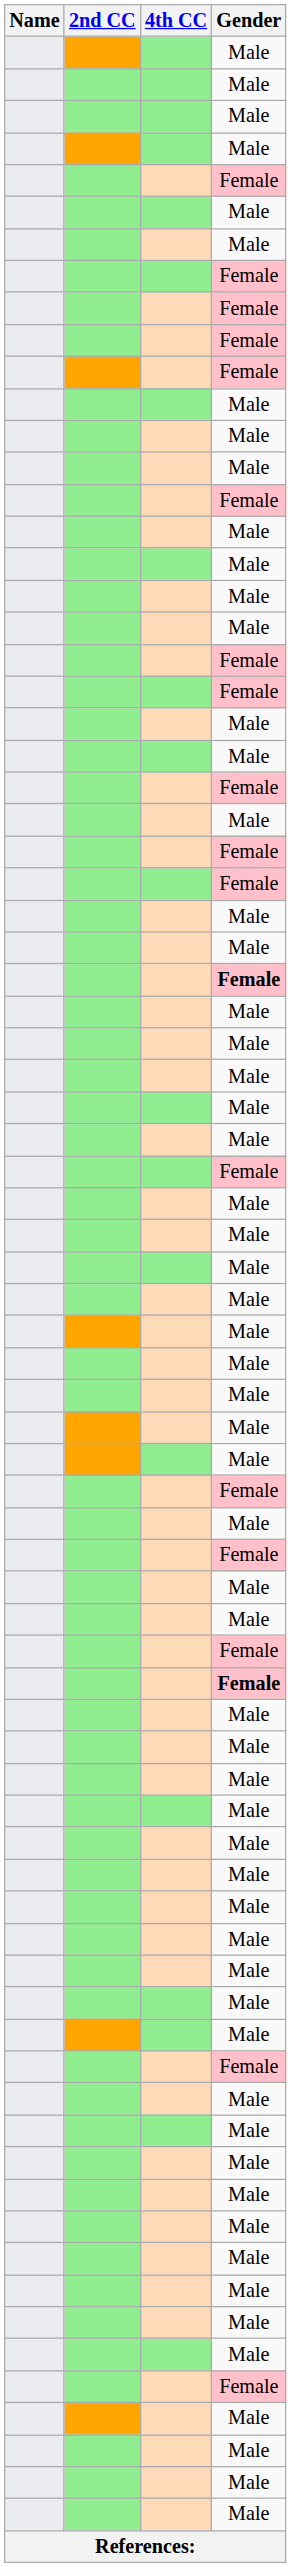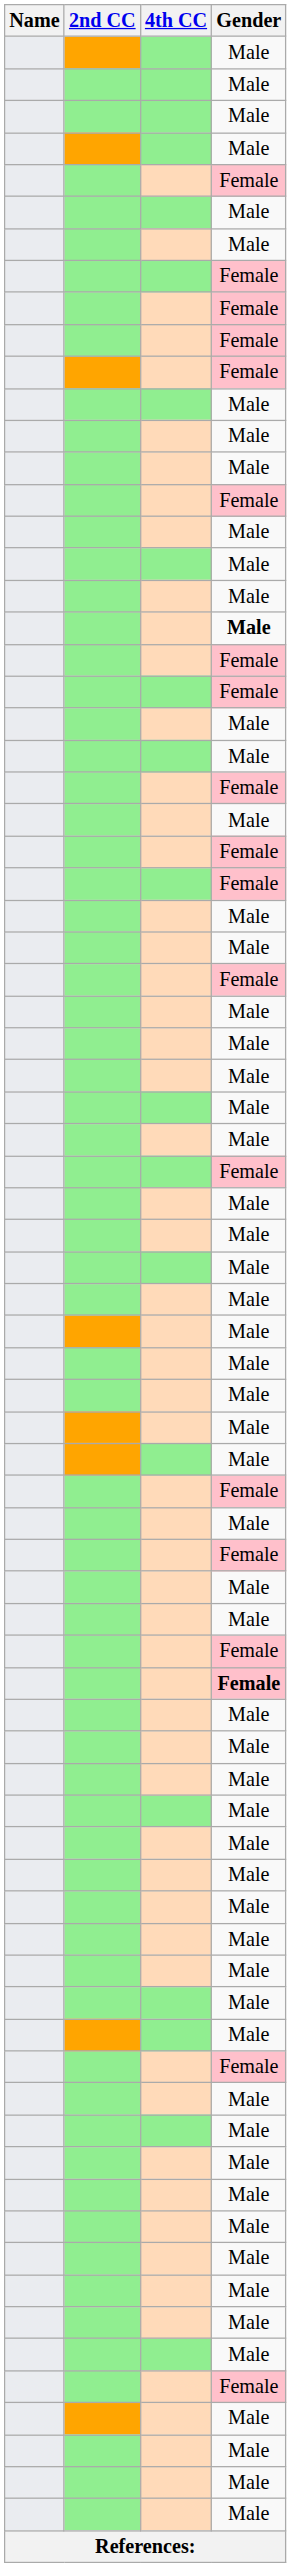(249, 627) normal -> (249, 627) bold
(249, 979) bold -> (249, 979) normal
